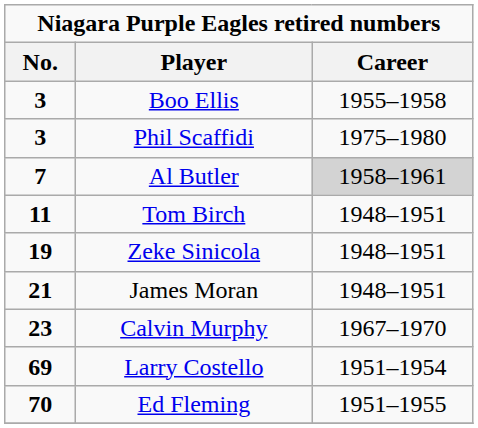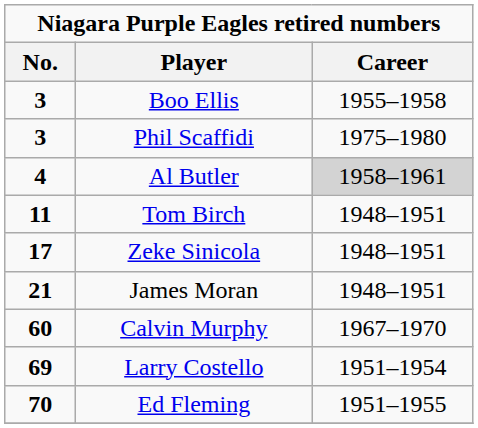(40, 175) 7 -> (40, 175) 4
(40, 251) 19 -> (40, 251) 17
(40, 328) 23 -> (40, 328) 60
